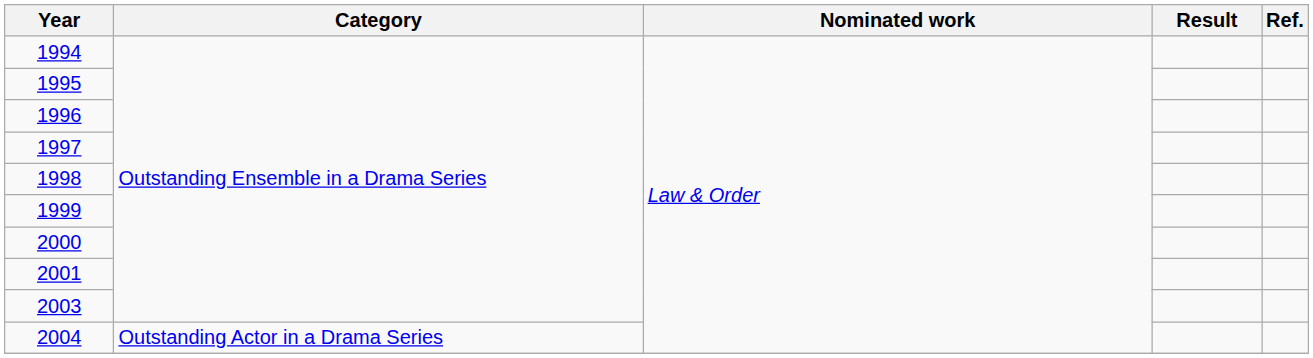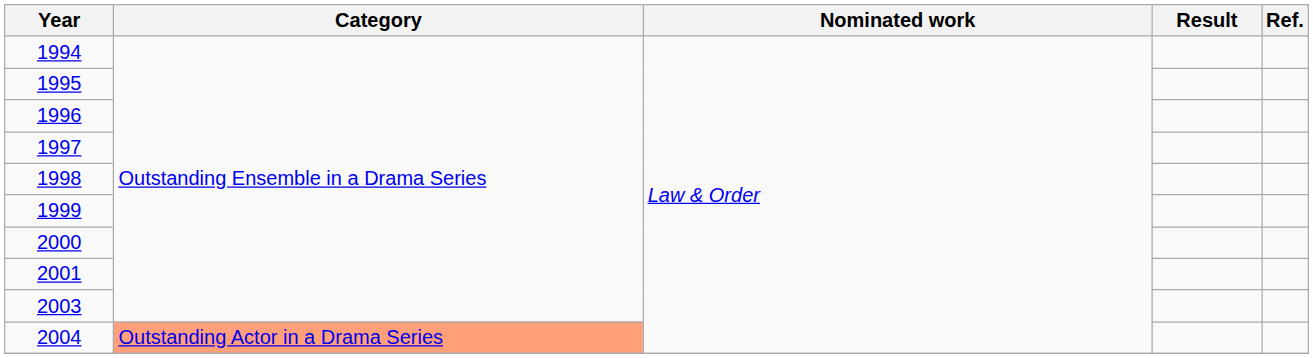(281, 337) no background -> (281, 337) lightsalmon background
